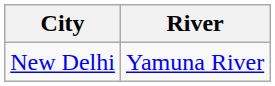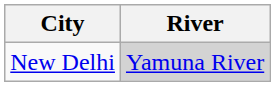(195, 61) no background -> (195, 61) lightgrey background
